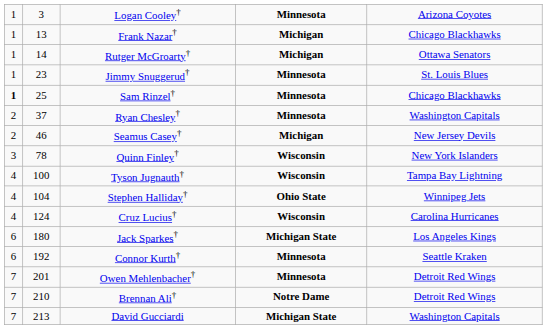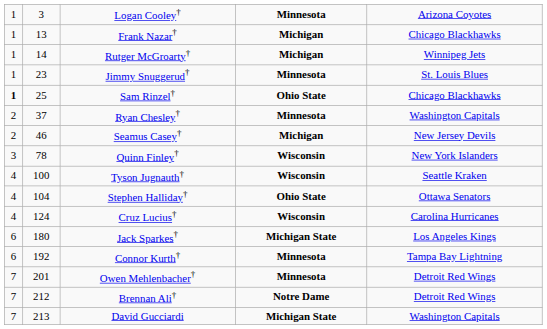(455, 54) Ottawa Senators -> (455, 54) Winnipeg Jets
(301, 95) Minnesota -> (301, 95) Ohio State
(455, 176) Tampa Bay Lightning -> (455, 176) Seattle Kraken
(455, 196) Winnipeg Jets -> (455, 196) Ottawa Senators
(455, 256) Seattle Kraken -> (455, 256) Tampa Bay Lightning
(41, 297) 210 -> (41, 297) 212
